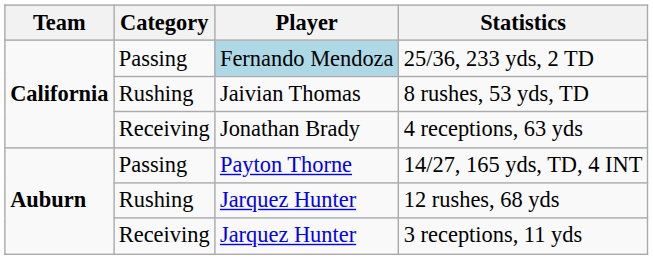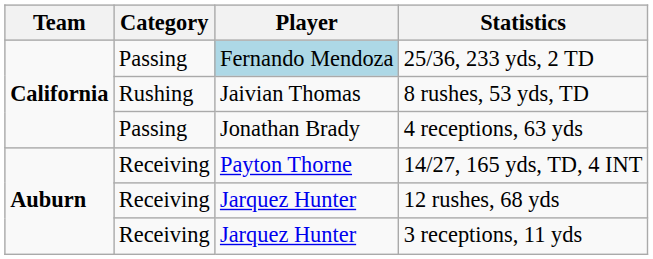(164, 129) Receiving -> (153, 129) Passing
(153, 164) Passing -> (164, 164) Receiving
(156, 200) Rushing -> (164, 200) Receiving
